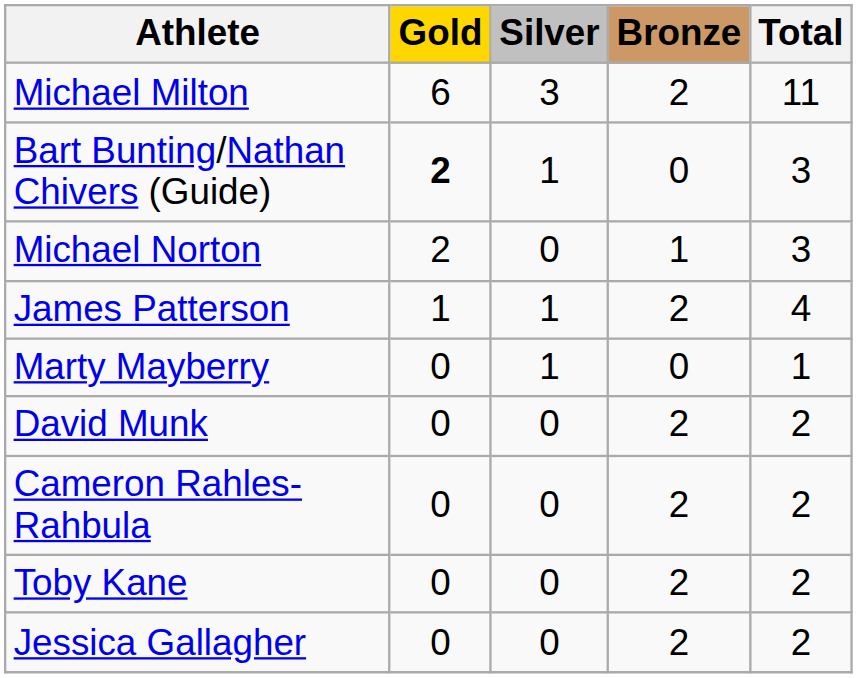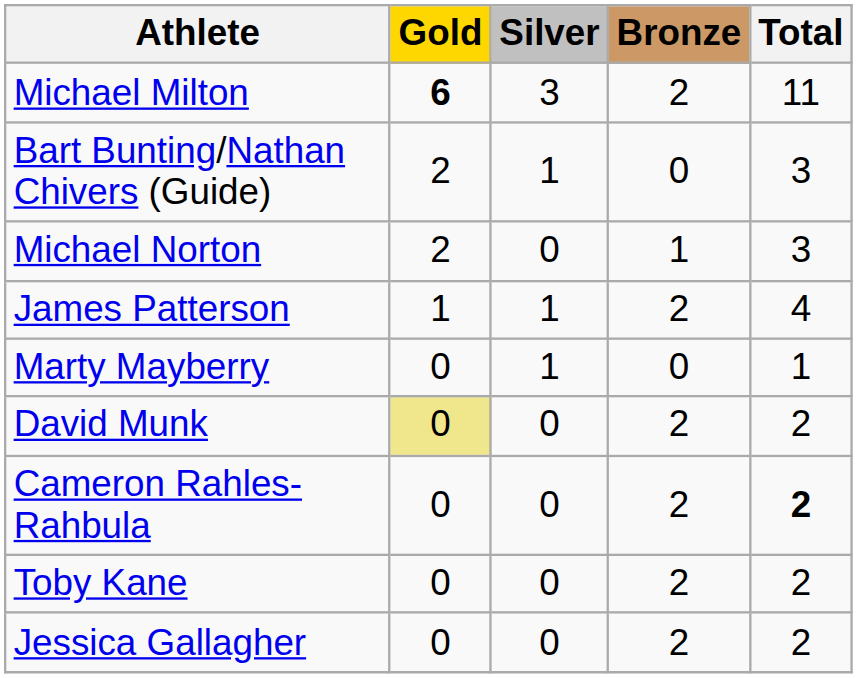(440, 92) normal -> (440, 92) bold
(440, 171) bold -> (440, 171) normal
(440, 425) no background -> (440, 425) khaki background
(801, 504) normal -> (801, 504) bold
